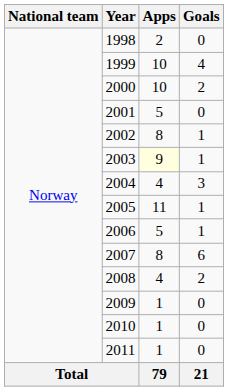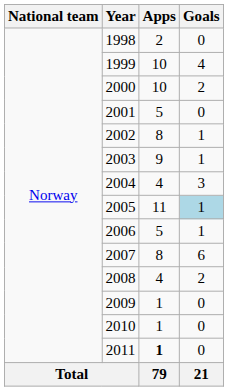(159, 159) lightyellow background -> (159, 159) no background
(201, 207) no background -> (201, 207) lightblue background
(159, 350) normal -> (159, 350) bold
